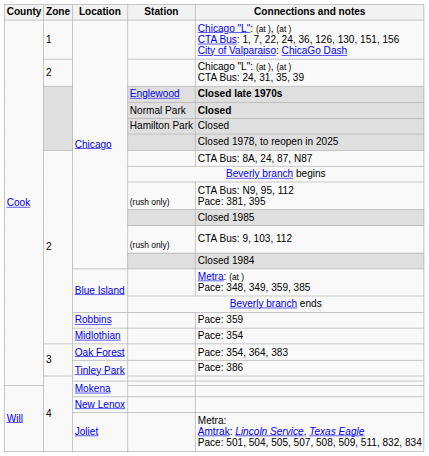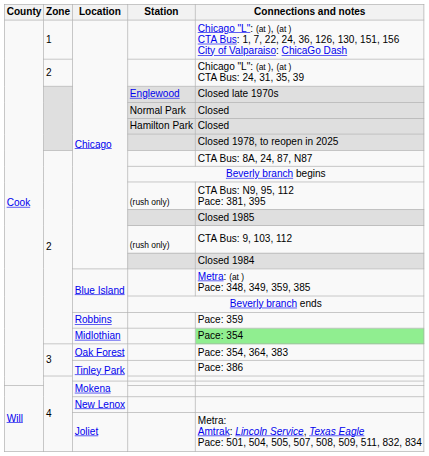(240, 94) bold -> (238, 94) normal
(215, 110) bold -> (213, 110) normal
(220, 336) no background -> (220, 336) lightgreen background
